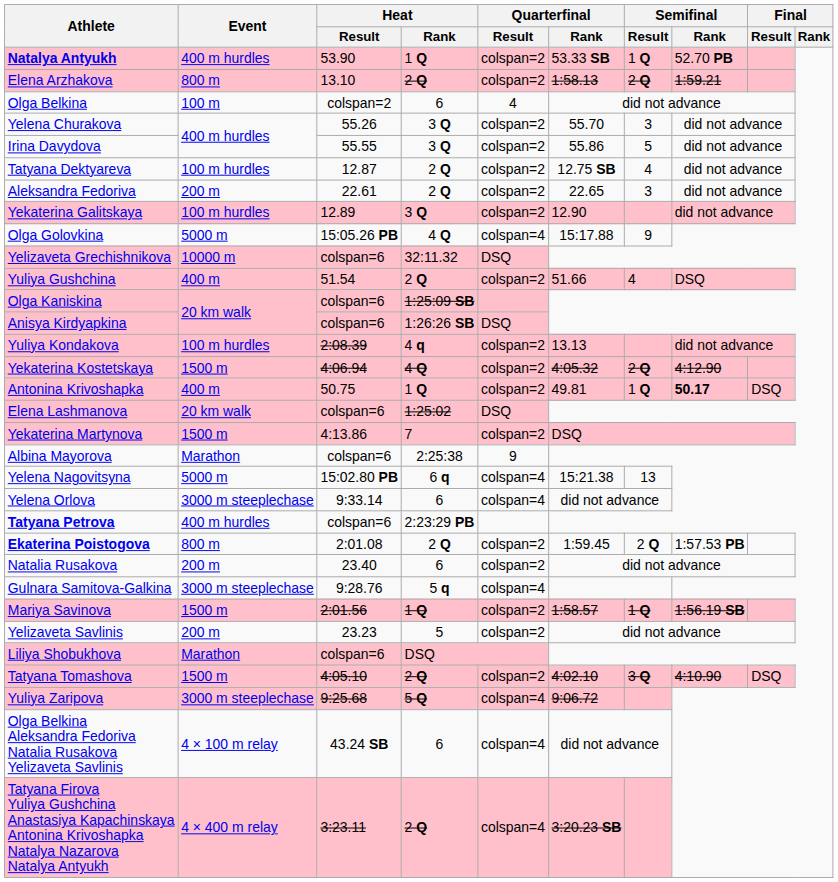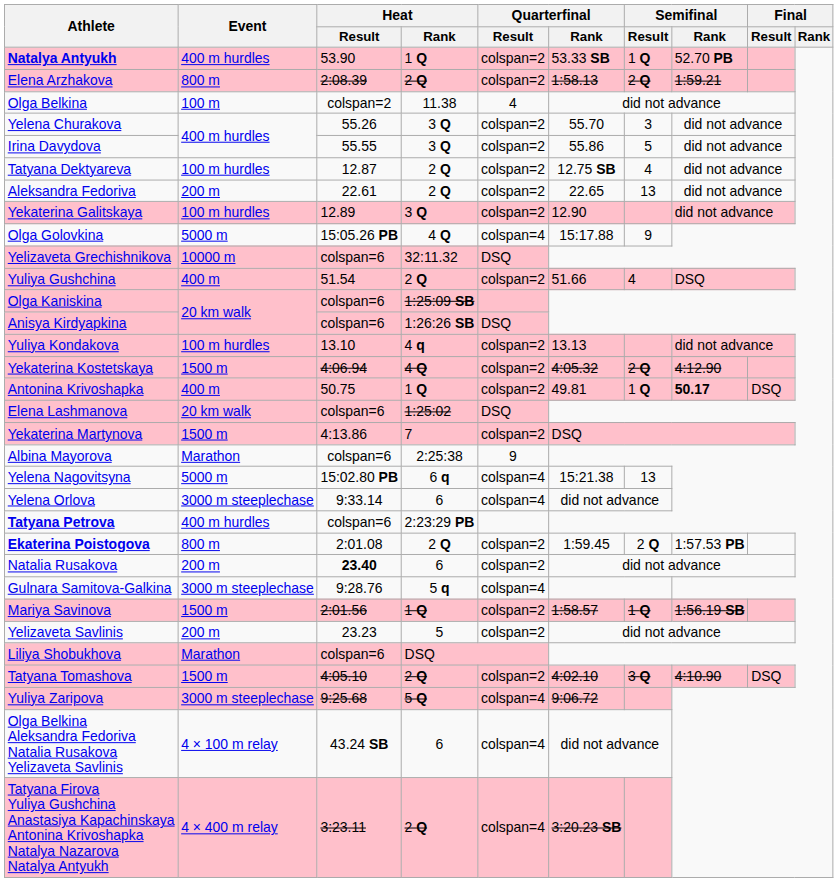(338, 81) 13.10 -> (344, 81) 2:08.39
(439, 103) 6 -> (439, 103) 11.38
(648, 191) 3 -> (648, 191) 13
(344, 346) 2:08.39 -> (338, 346) 13.10
(359, 566) normal -> (359, 566) bold
